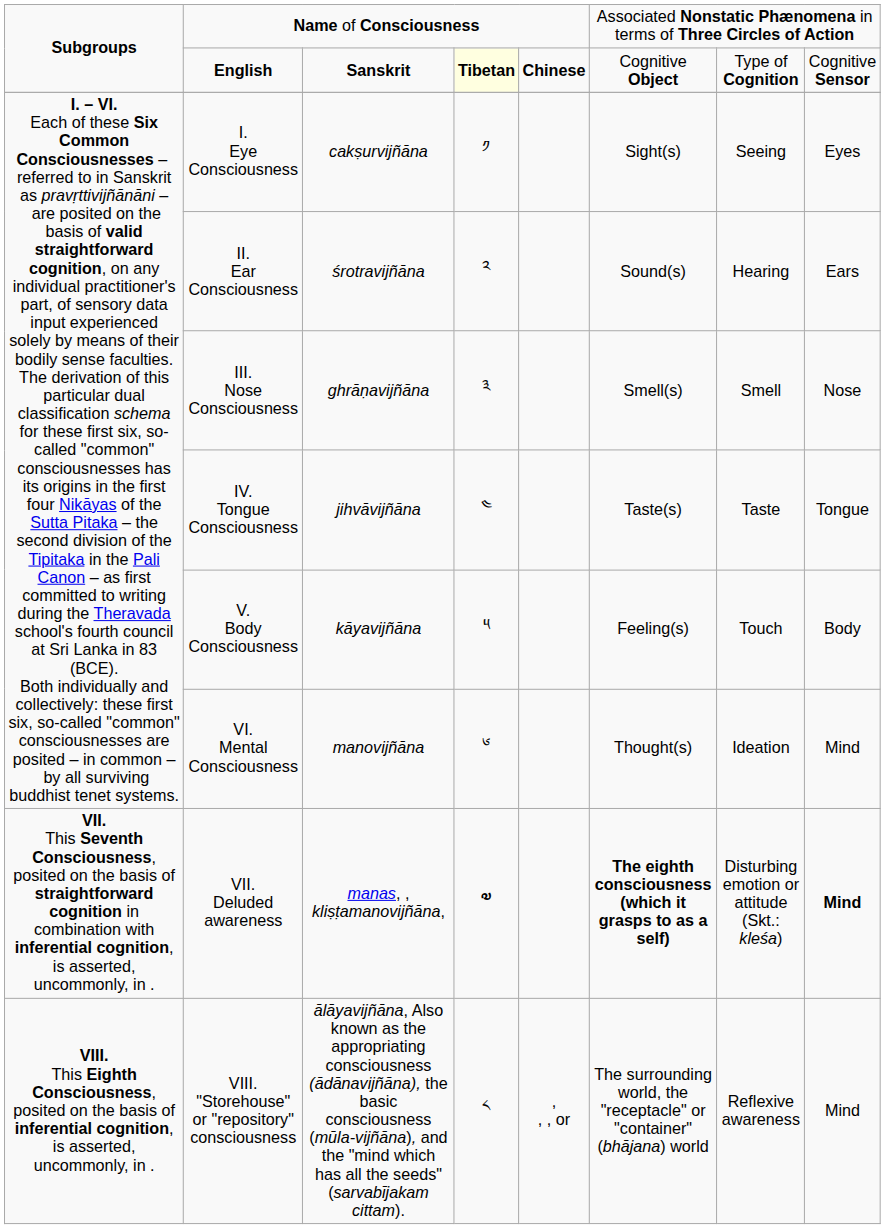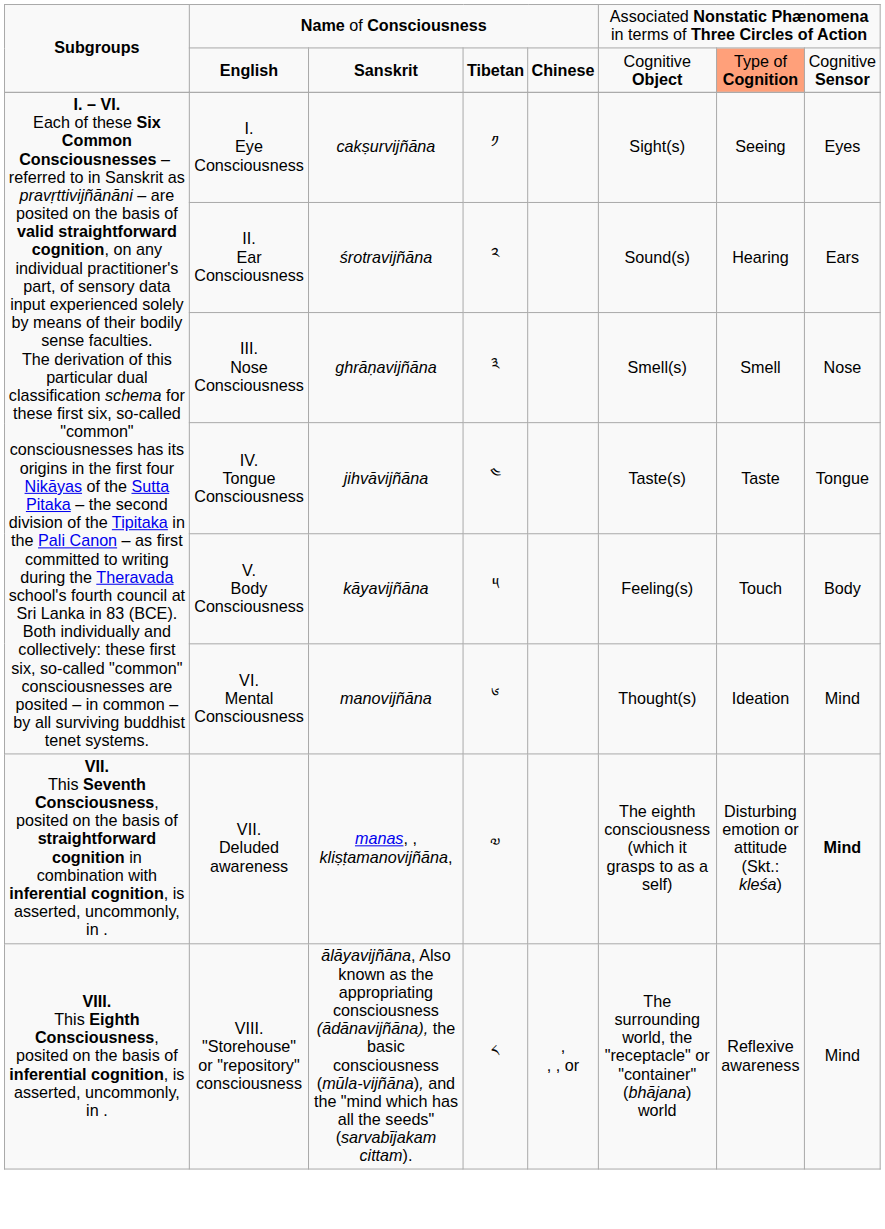(487, 70) lightyellow background -> (495, 70) no background
(761, 70) no background -> (760, 70) lightsalmon background
(486, 898) bold -> (495, 844) normal
(653, 903) bold -> (657, 848) normal
